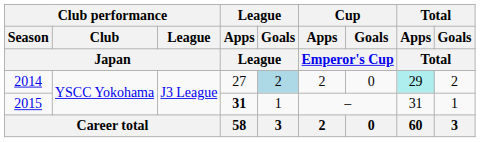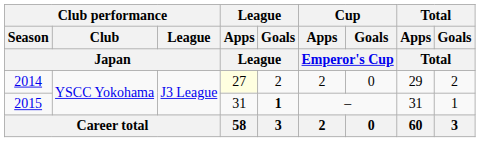(239, 81) no background -> (239, 81) lightyellow background
(278, 81) lightblue background -> (278, 81) no background
(416, 81) paleturquoise background -> (416, 81) no background
(239, 103) bold -> (239, 103) normal
(278, 103) normal -> (278, 103) bold
